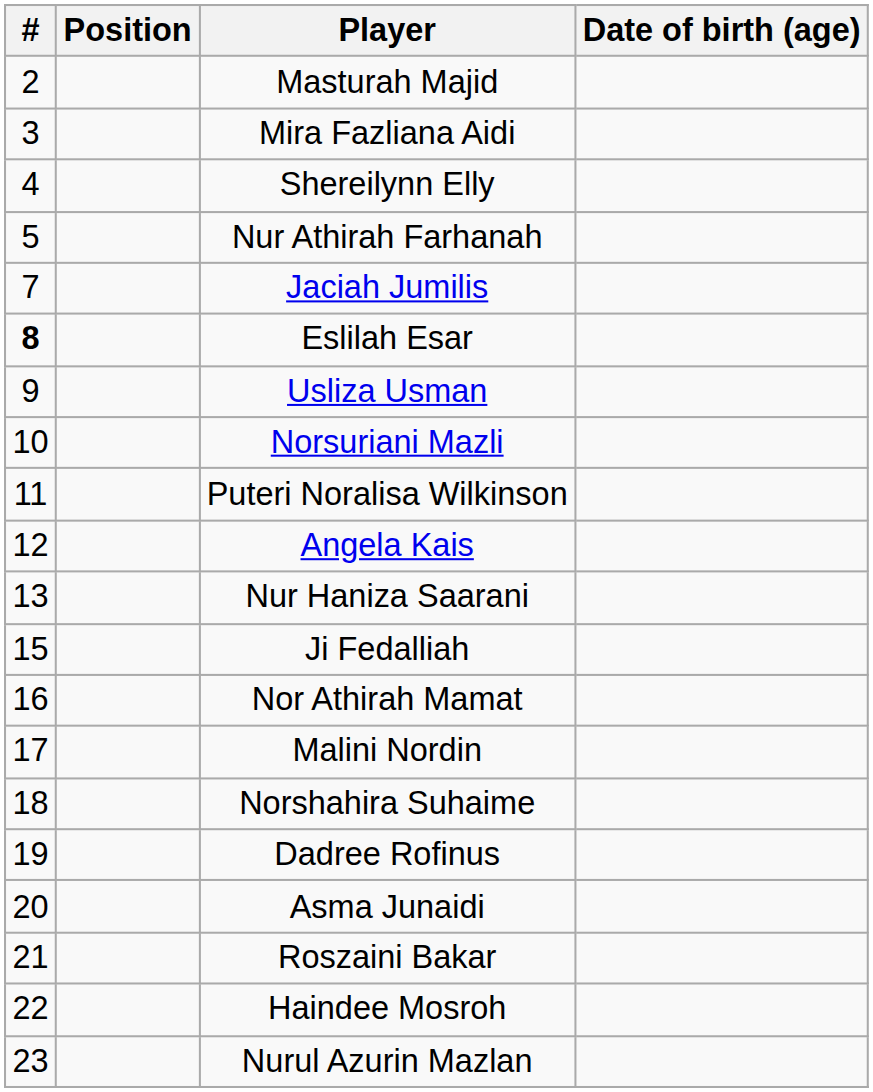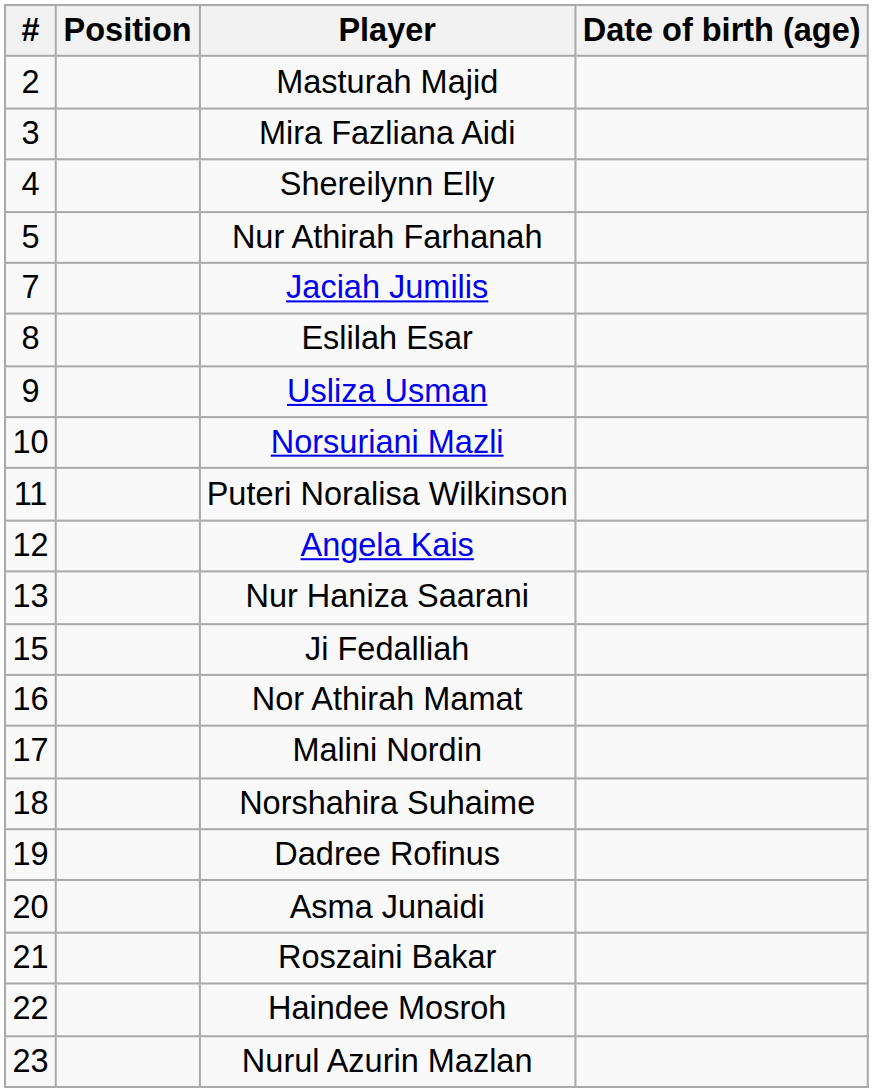(31, 339) bold -> (31, 339) normal
